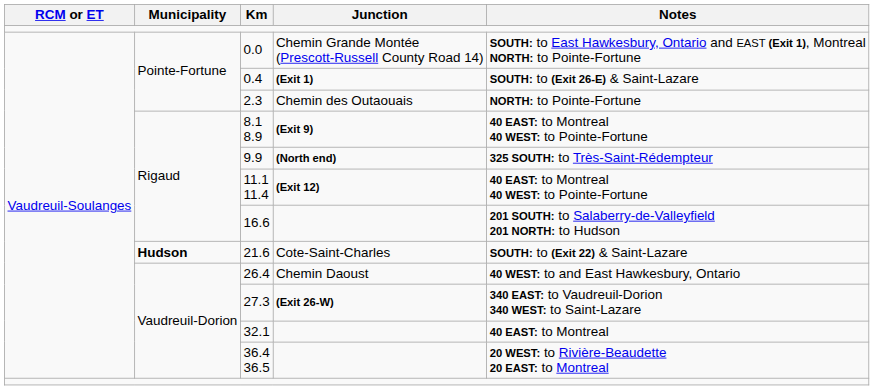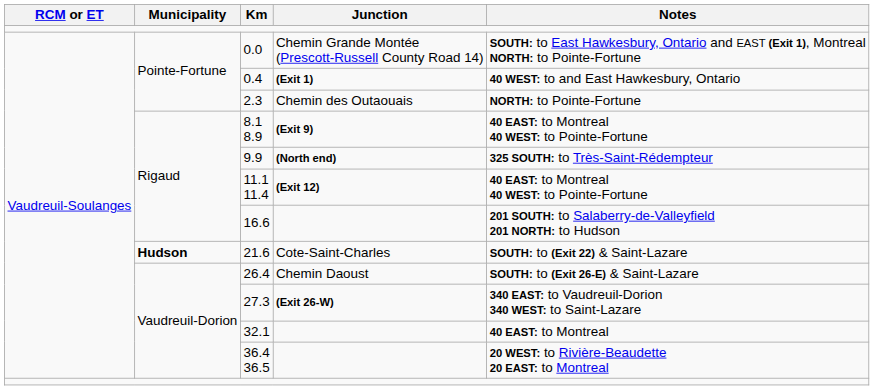(594, 79) SOUTH: to (Exit 26-E) & Saint-Lazare -> (615, 79) 40 WEST: to and East Hawkesbury, Ontario
(615, 273) 40 WEST: to and East Hawkesbury, Ontario -> (594, 273) SOUTH: to (Exit 26-E) & Saint-Lazare
